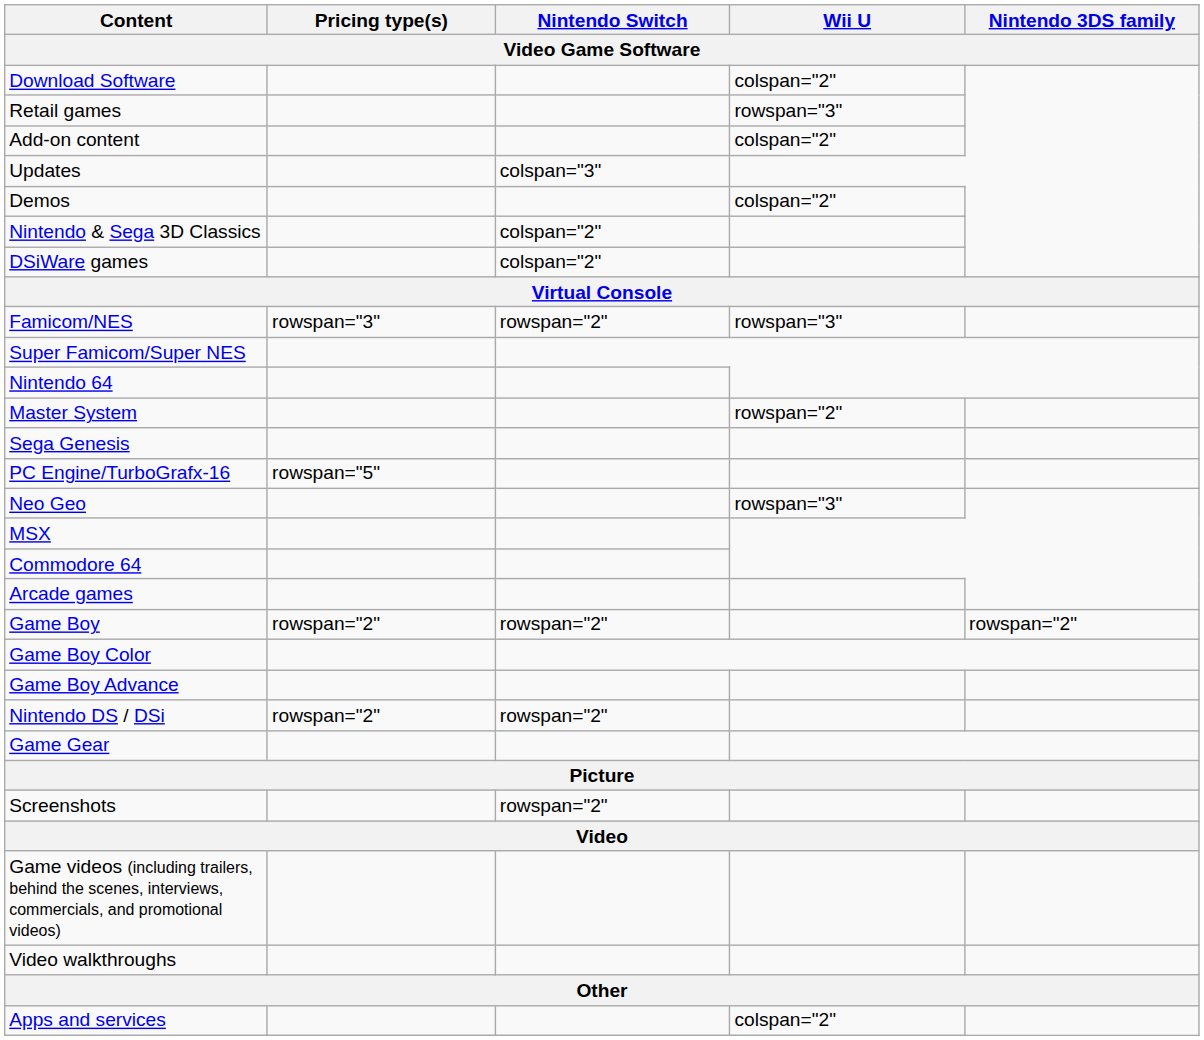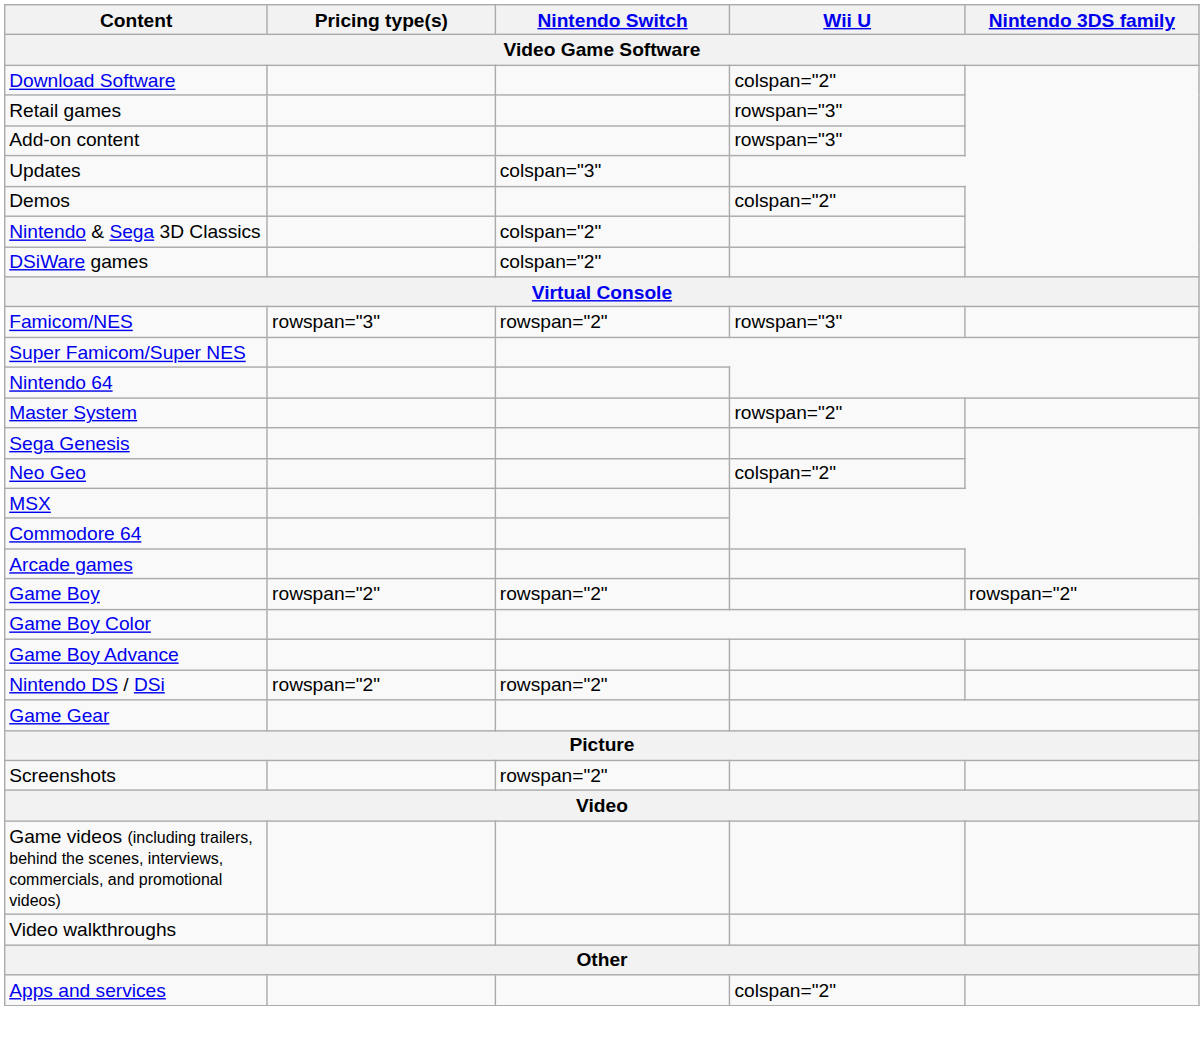(785, 140) colspan="2" -> (788, 140) rowspan="3"
- row: (120, 473)
(788, 503) rowspan="3" -> (785, 473) colspan="2"
